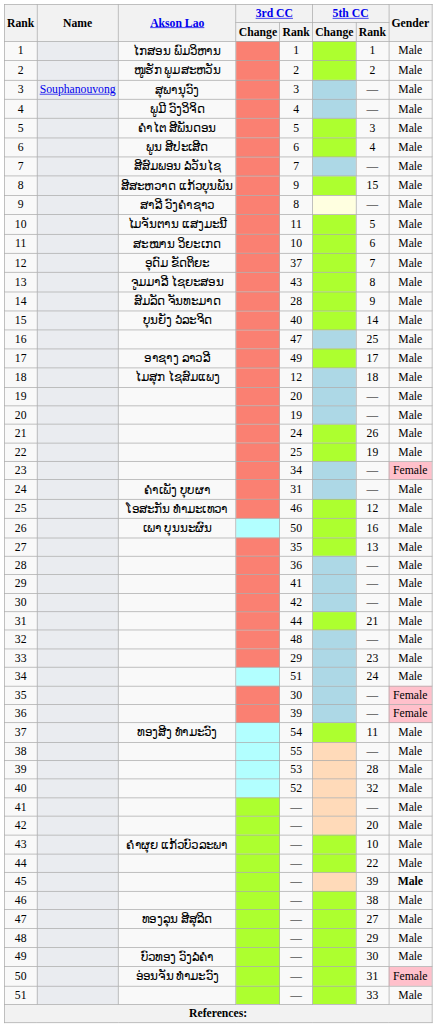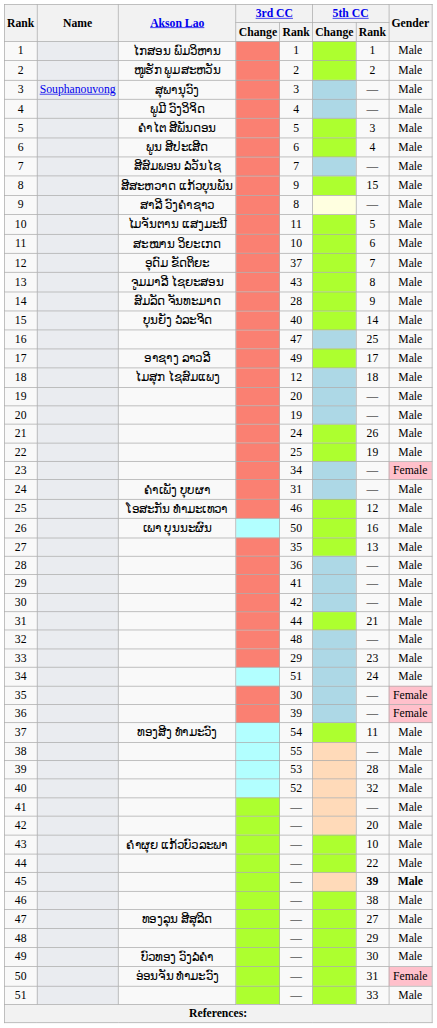(372, 881) normal -> (372, 881) bold
